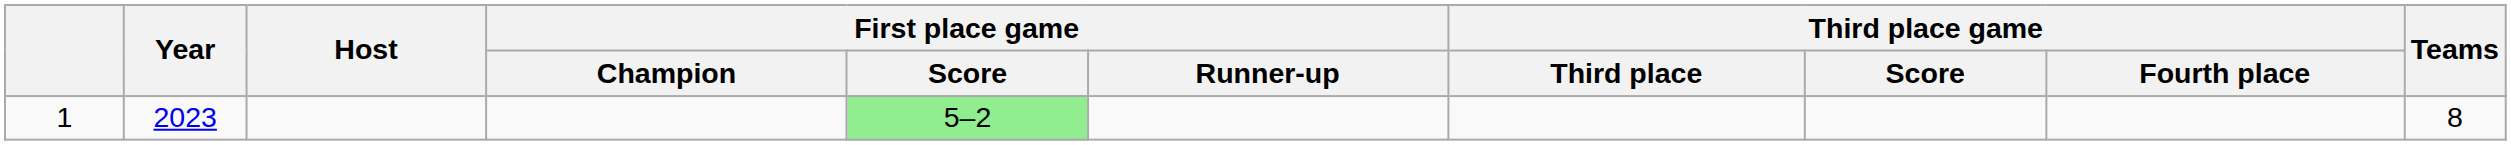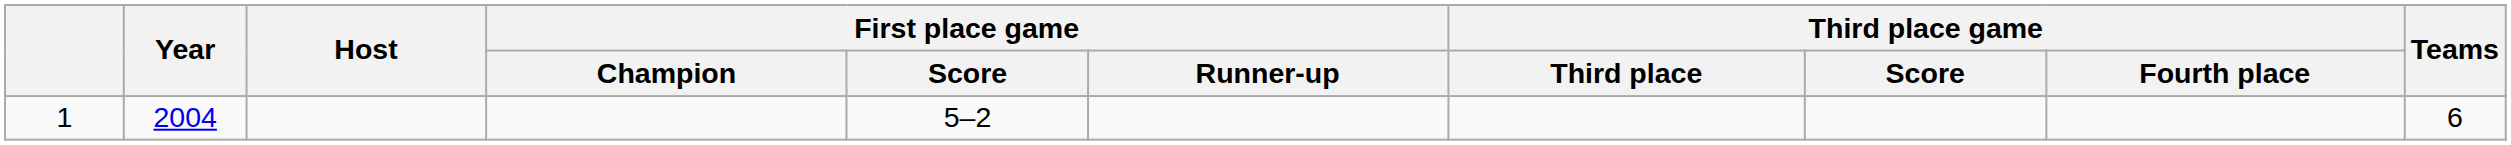(185, 118) 2023 -> (185, 118) 2004
(968, 118) lightgreen background -> (968, 118) no background
(2455, 118) 8 -> (2455, 118) 6
